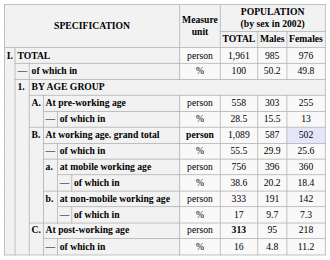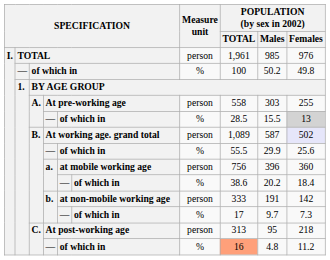(306, 119) no background -> (306, 119) lightgrey background
(200, 134) bold -> (200, 134) normal
(239, 230) bold -> (239, 230) normal
(239, 246) no background -> (239, 246) lightsalmon background
